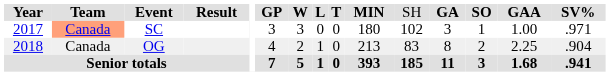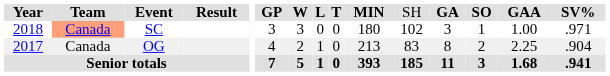(28, 29) 2017 -> (28, 29) 2018
(28, 46) 2018 -> (28, 46) 2017
